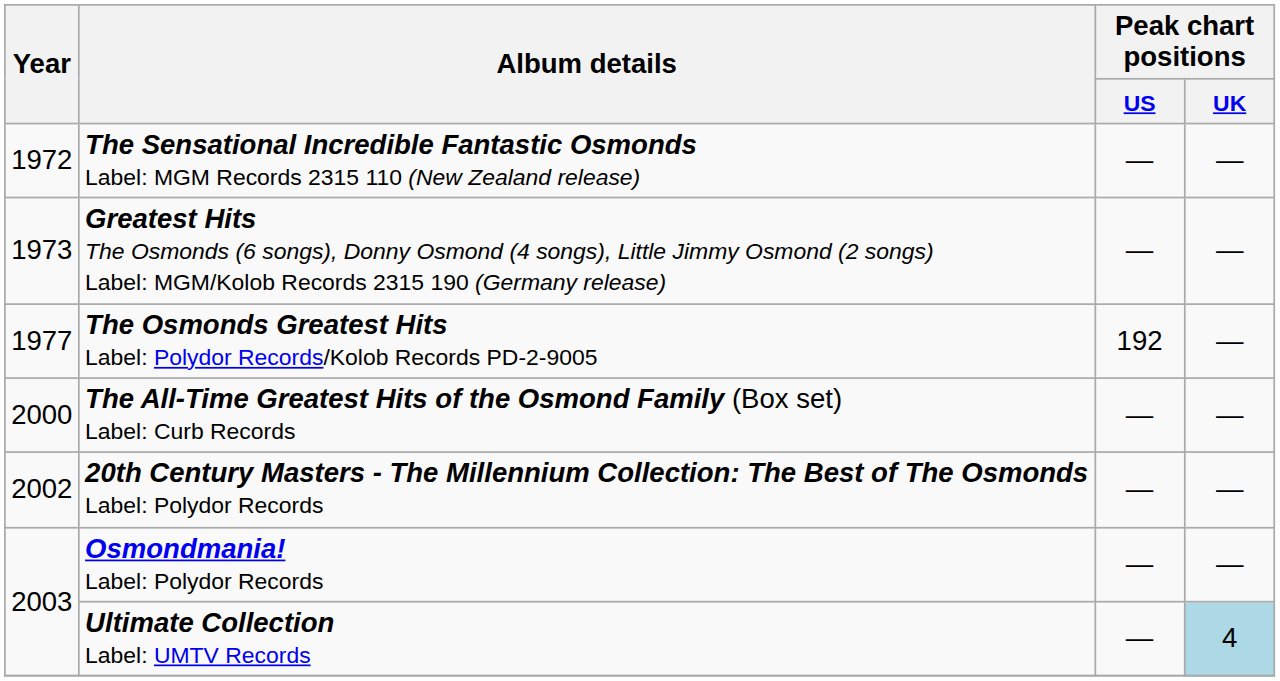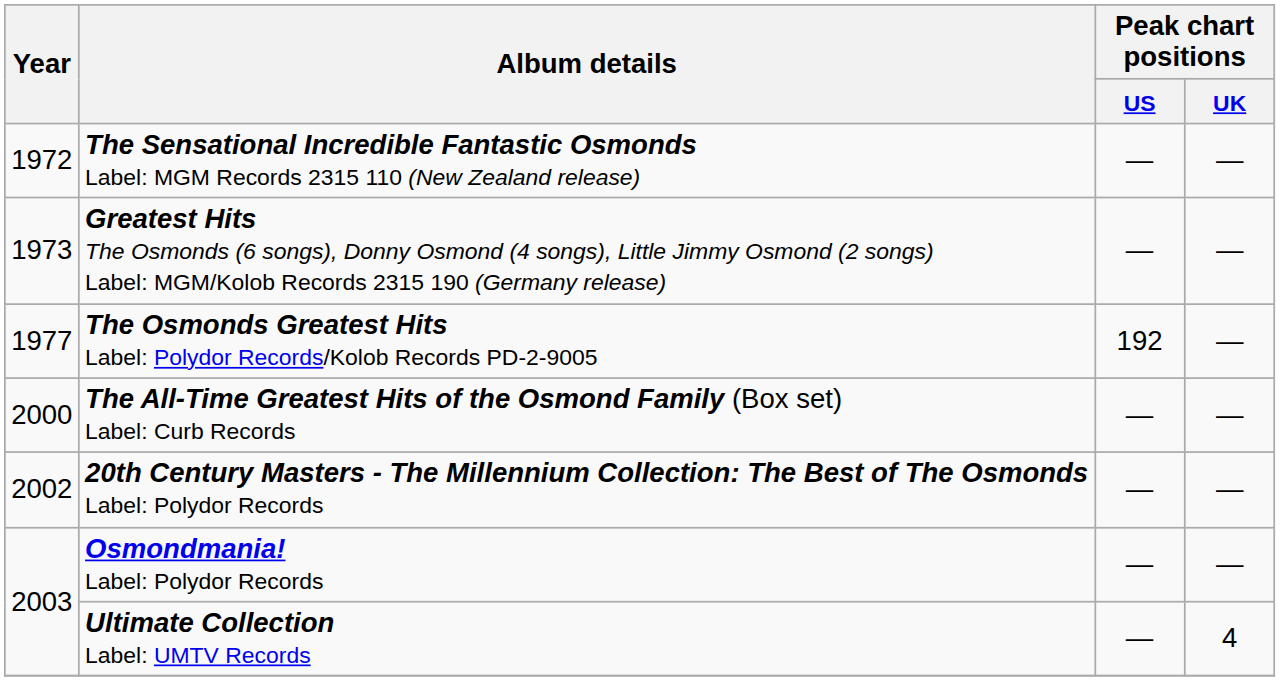(1230, 638) lightblue background -> (1230, 638) no background
